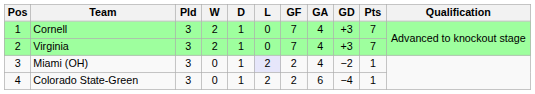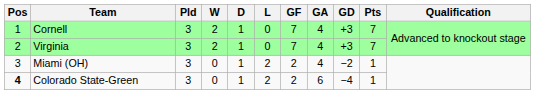(267, 64) lavender background -> (267, 64) no background
(18, 81) normal -> (18, 81) bold
